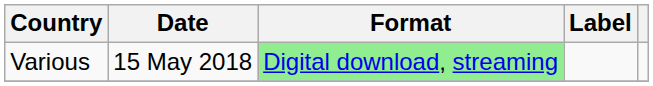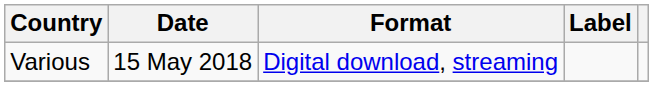(411, 61) lightgreen background -> (411, 61) no background
